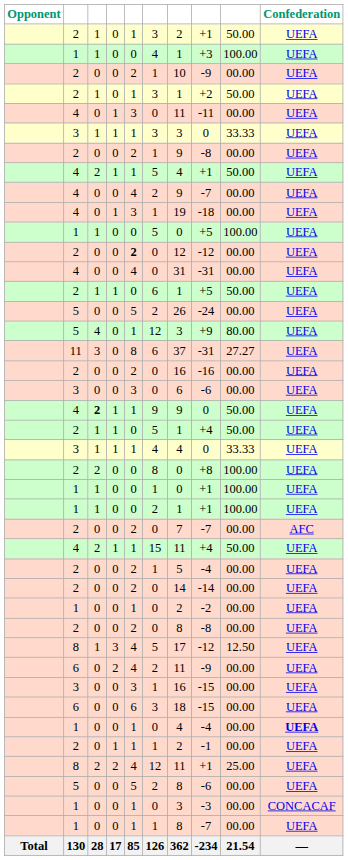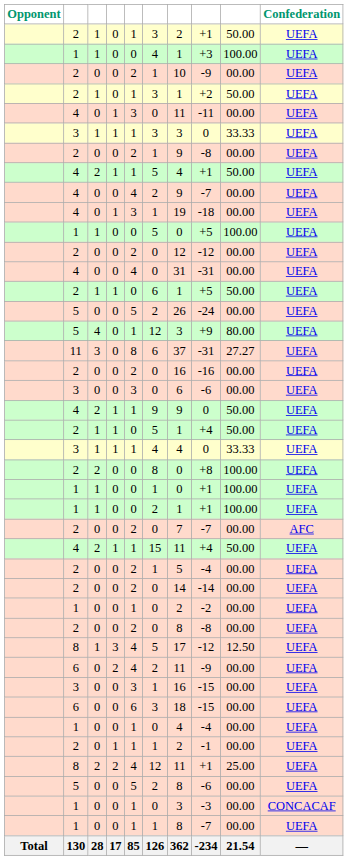(134, 251) bold -> (134, 251) normal
(97, 410) bold -> (97, 410) normal
(302, 726) bold -> (302, 726) normal
